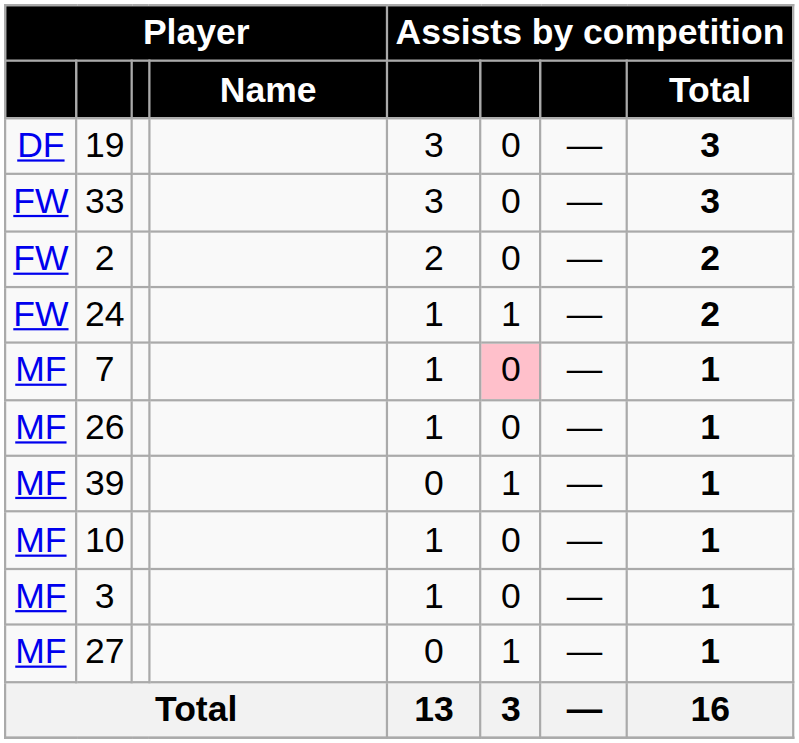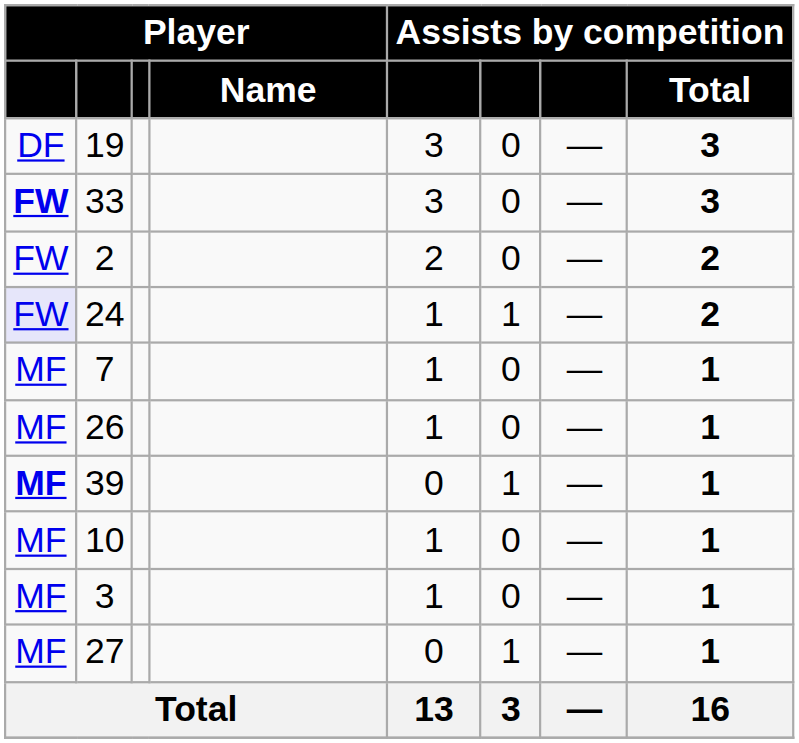(41, 201) normal -> (41, 201) bold
(41, 314) no background -> (41, 314) lavender background
(511, 370) pink background -> (511, 370) no background
(41, 483) normal -> (41, 483) bold
